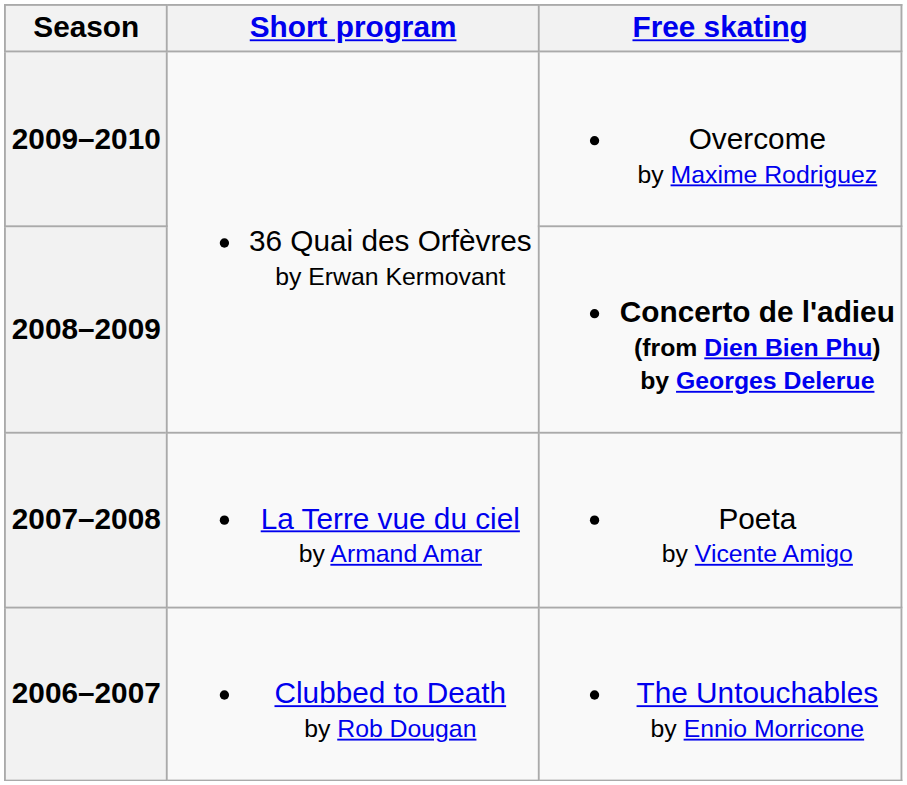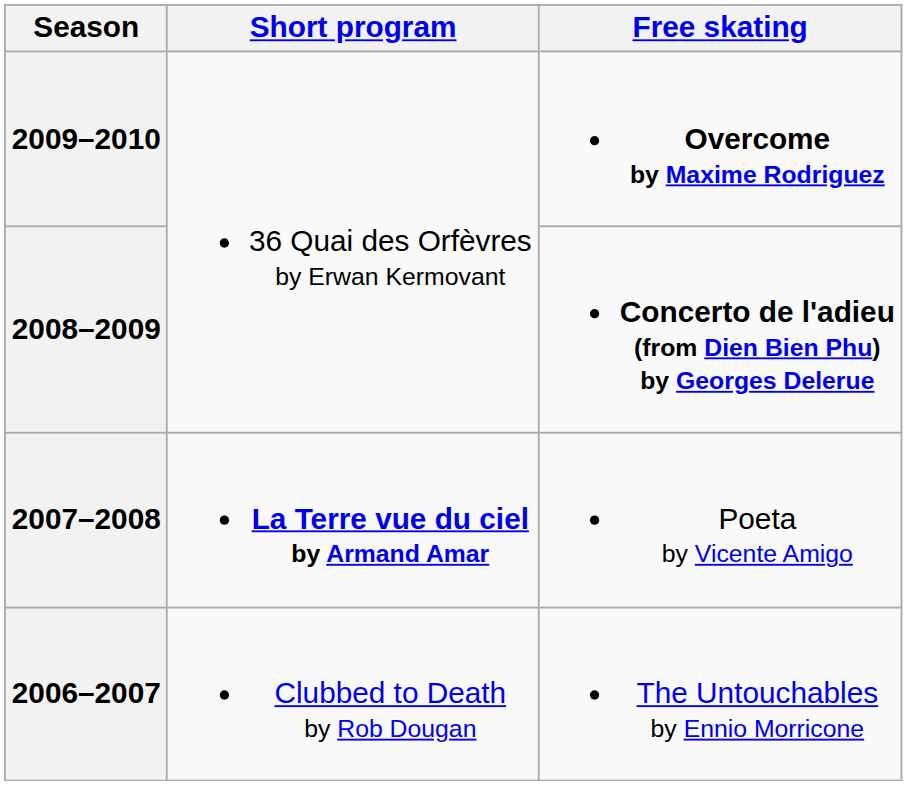(720, 156) normal -> (720, 156) bold
(353, 537) normal -> (353, 537) bold
